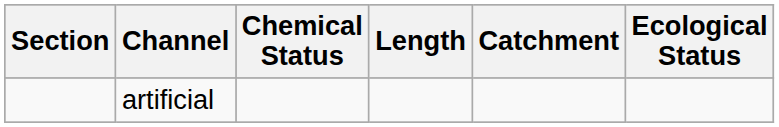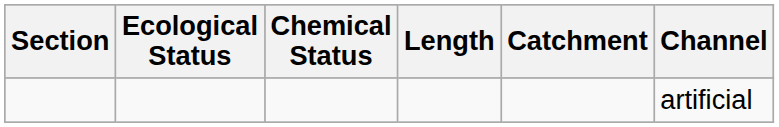columns swapped: (700, 41) <-> (176, 41)
